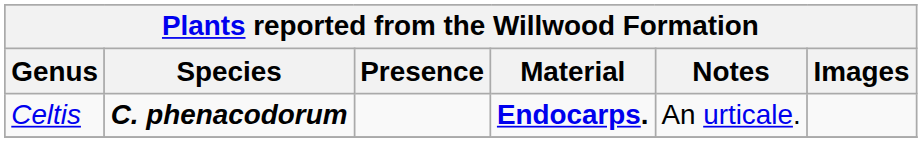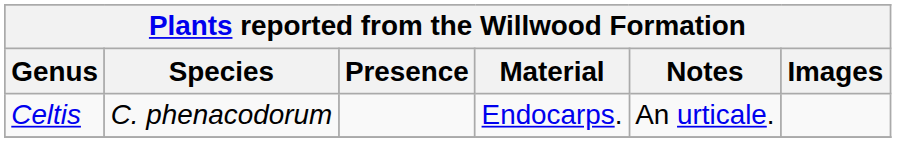(229, 114) bold -> (221, 114) normal
(573, 114) bold -> (552, 114) normal
